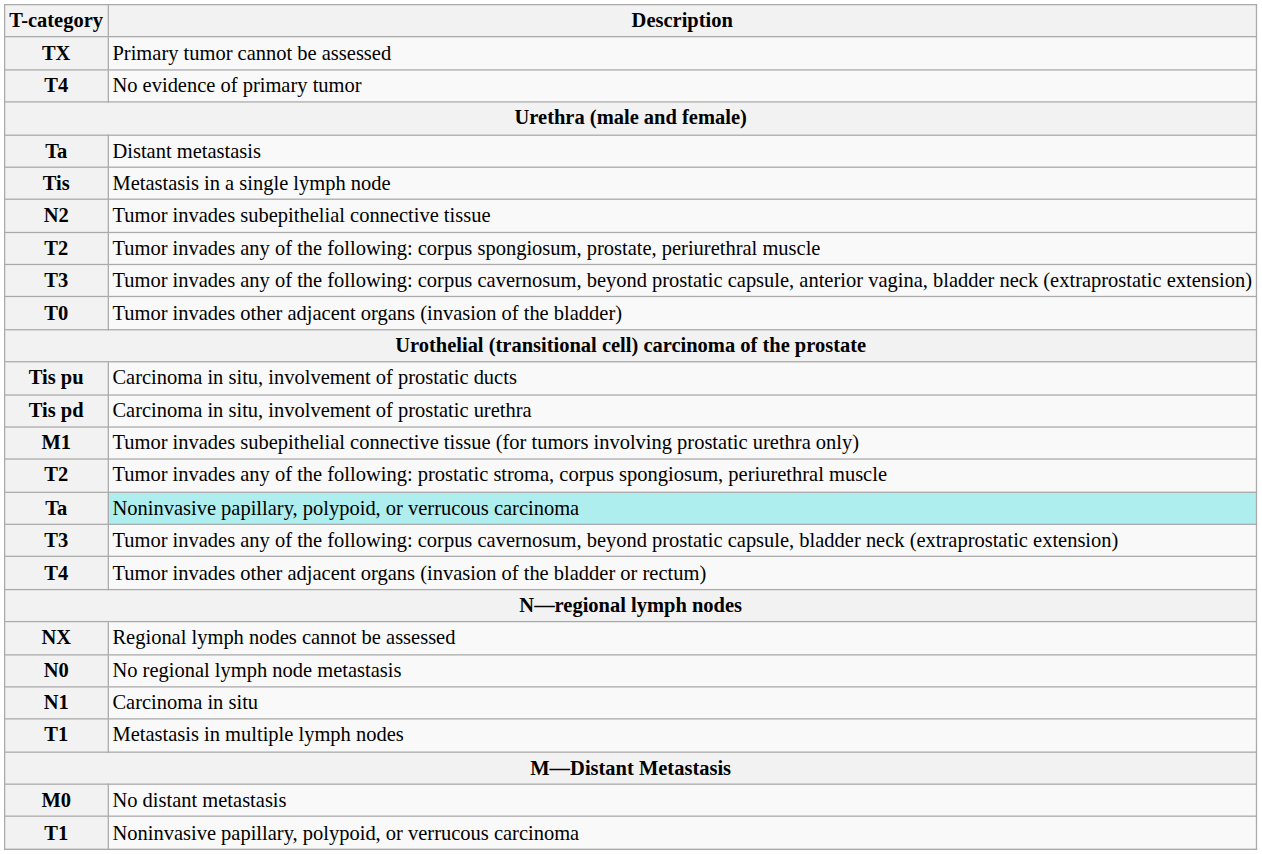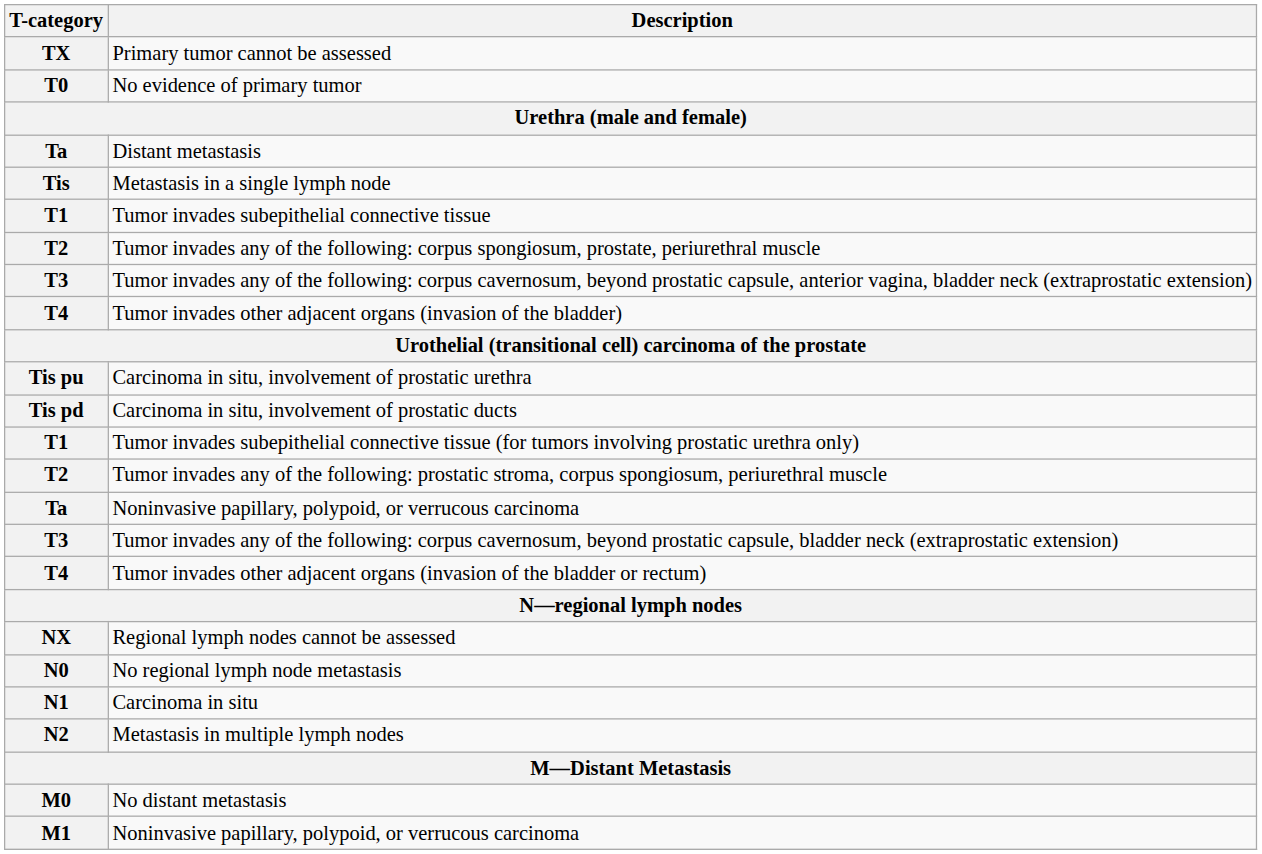(56, 85) T4 -> (56, 85) T0
(56, 215) N2 -> (56, 215) T1
(56, 313) T0 -> (56, 313) T4
(315, 378) Carcinoma in situ, involvement of prostatic ducts -> (322, 378) Carcinoma in situ, involvement of prostatic urethra
(322, 410) Carcinoma in situ, involvement of prostatic urethra -> (315, 410) Carcinoma in situ, involvement of prostatic ducts
(56, 442) M1 -> (56, 442) T1
(346, 507) paleturquoise background -> (346, 507) no background
(56, 735) T1 -> (56, 735) N2
(56, 832) T1 -> (56, 832) M1
